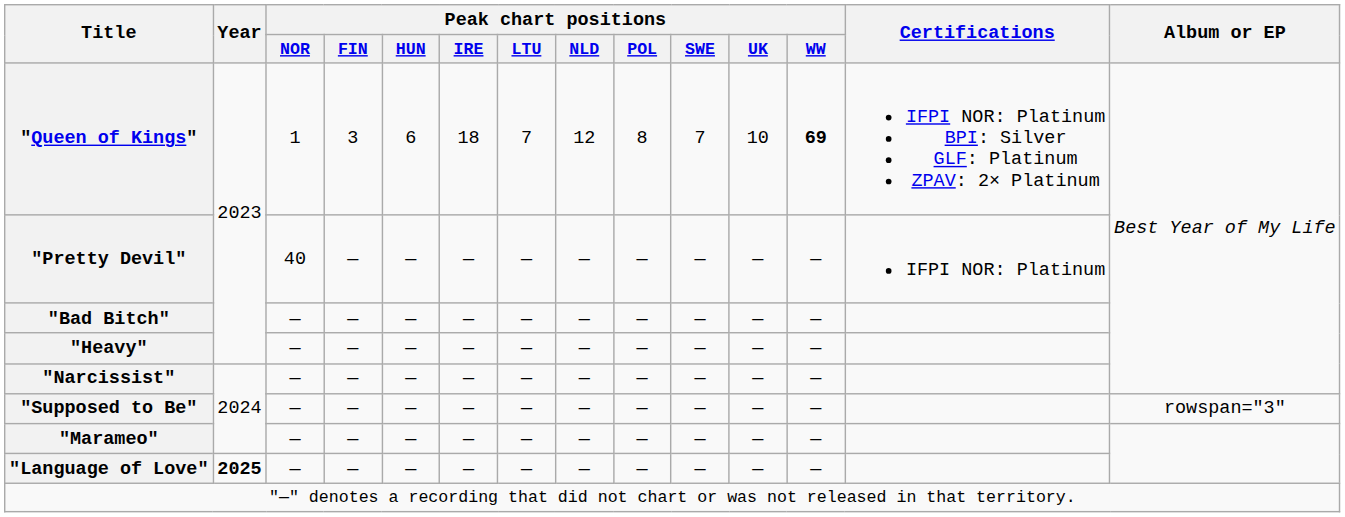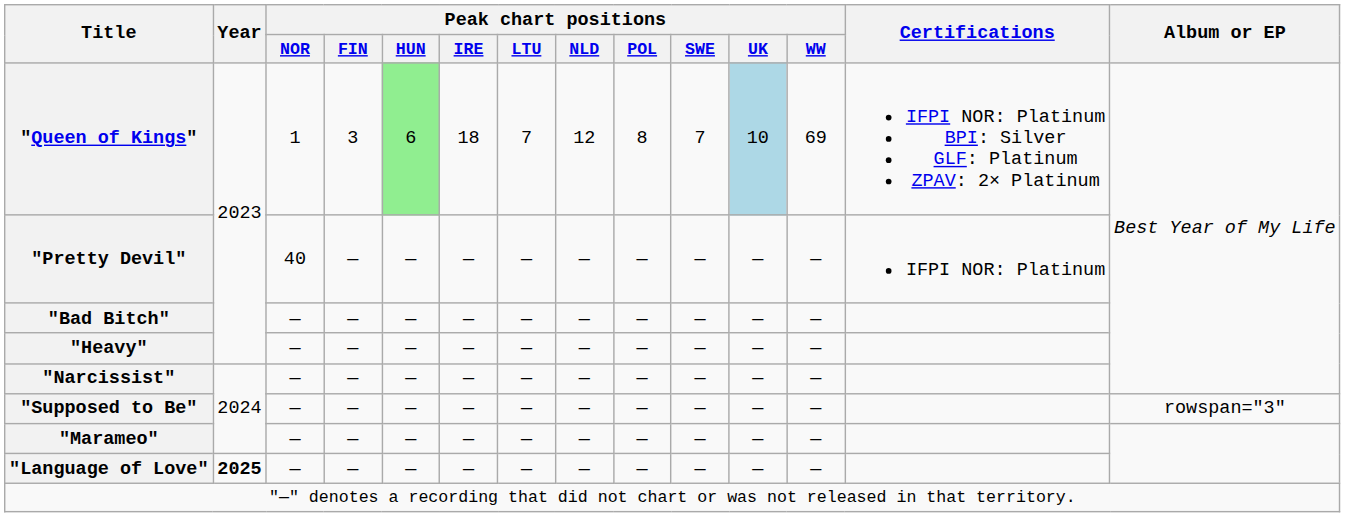(411, 139) no background -> (411, 139) lightgreen background
(758, 139) no background -> (758, 139) lightblue background
(816, 139) bold -> (816, 139) normal
